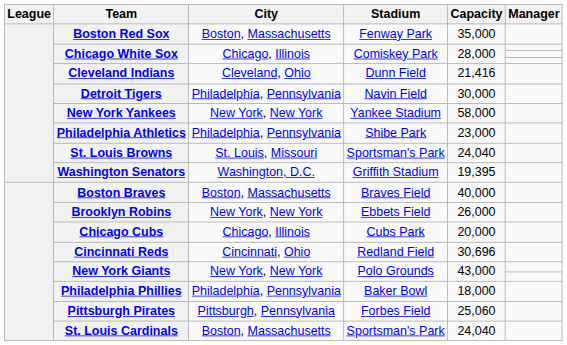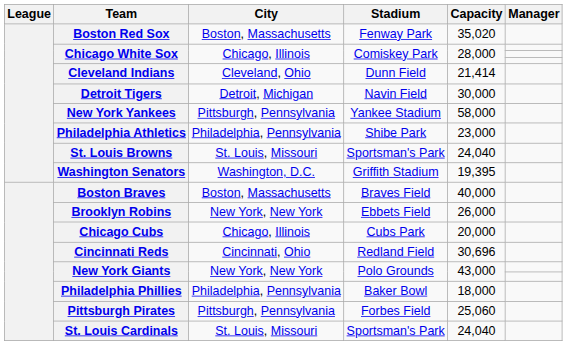(476, 34) 35,000 -> (476, 34) 35,020
(476, 73) 21,416 -> (476, 73) 21,414
(266, 93) Philadelphia, Pennsylvania -> (266, 93) Detroit, Michigan
(266, 113) New York, New York -> (266, 113) Pittsburgh, Pennsylvania
(266, 331) Boston, Massachusetts -> (266, 331) St. Louis, Missouri
